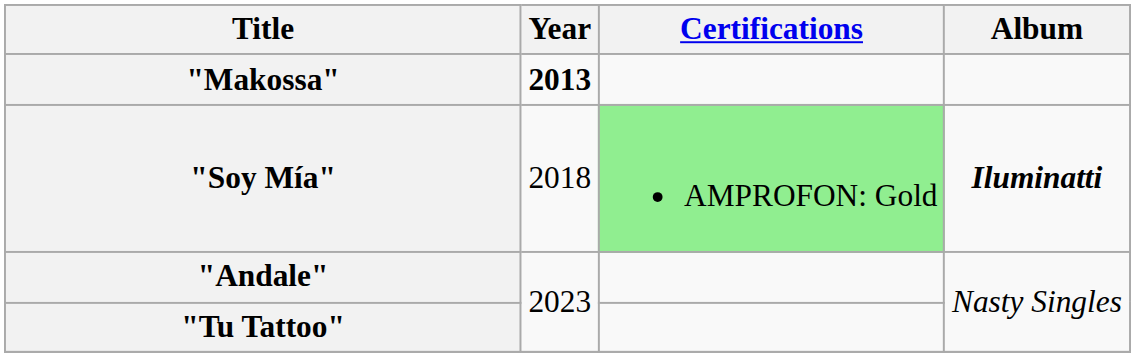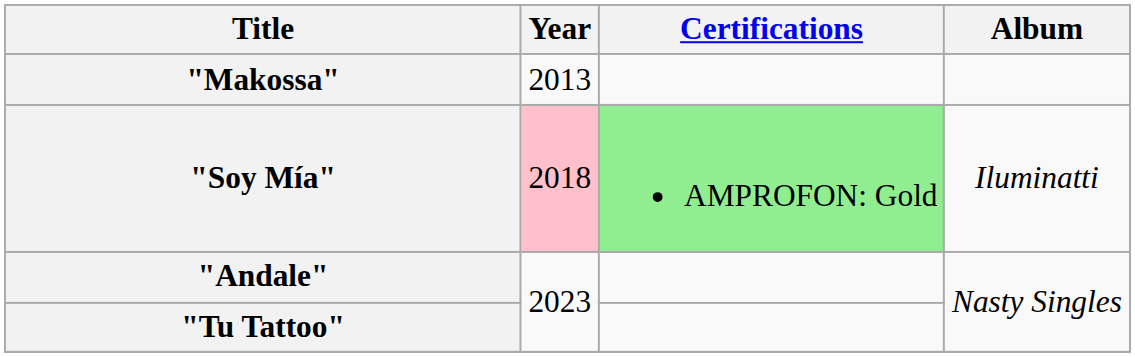(560, 79) bold -> (560, 79) normal
(560, 177) no background -> (560, 177) pink background
(1037, 177) bold -> (1037, 177) normal
